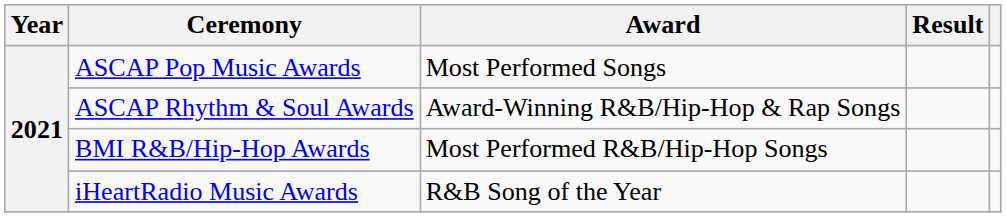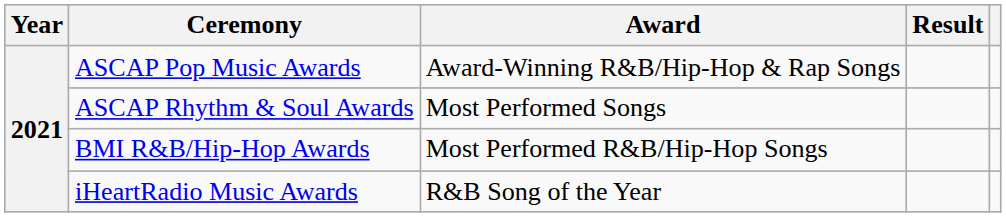(546, 66) Most Performed Songs -> (663, 66) Award-Winning R&B/Hip-Hop & Rap Songs
(663, 107) Award-Winning R&B/Hip-Hop & Rap Songs -> (546, 107) Most Performed Songs
